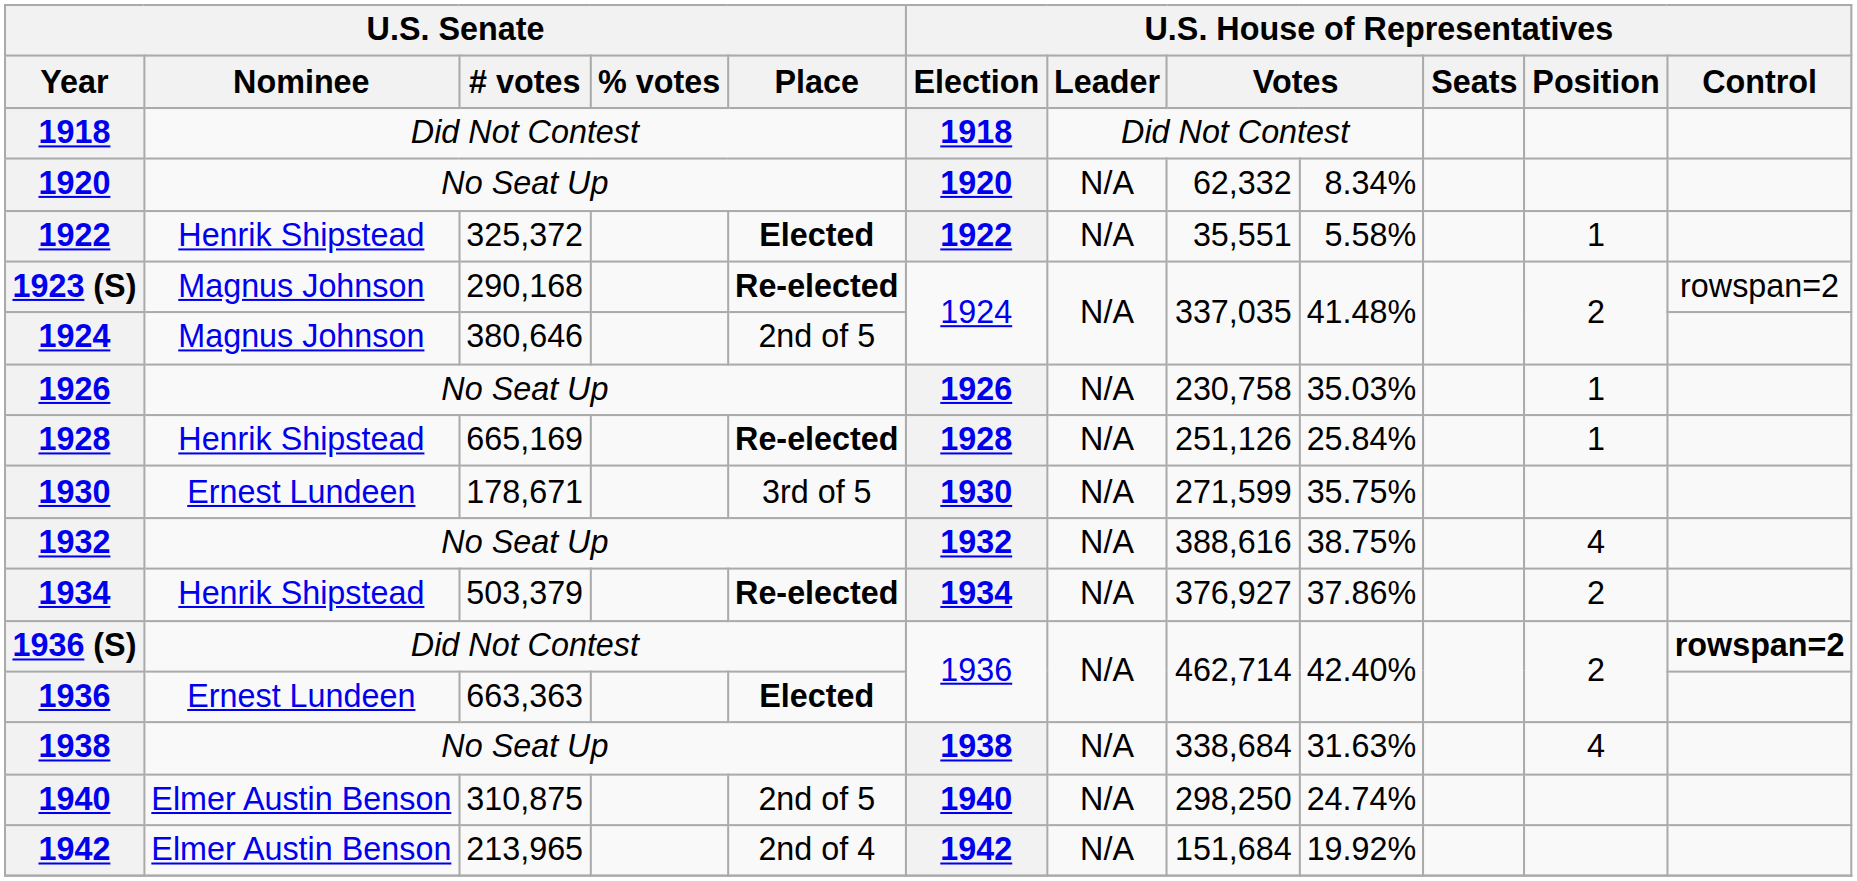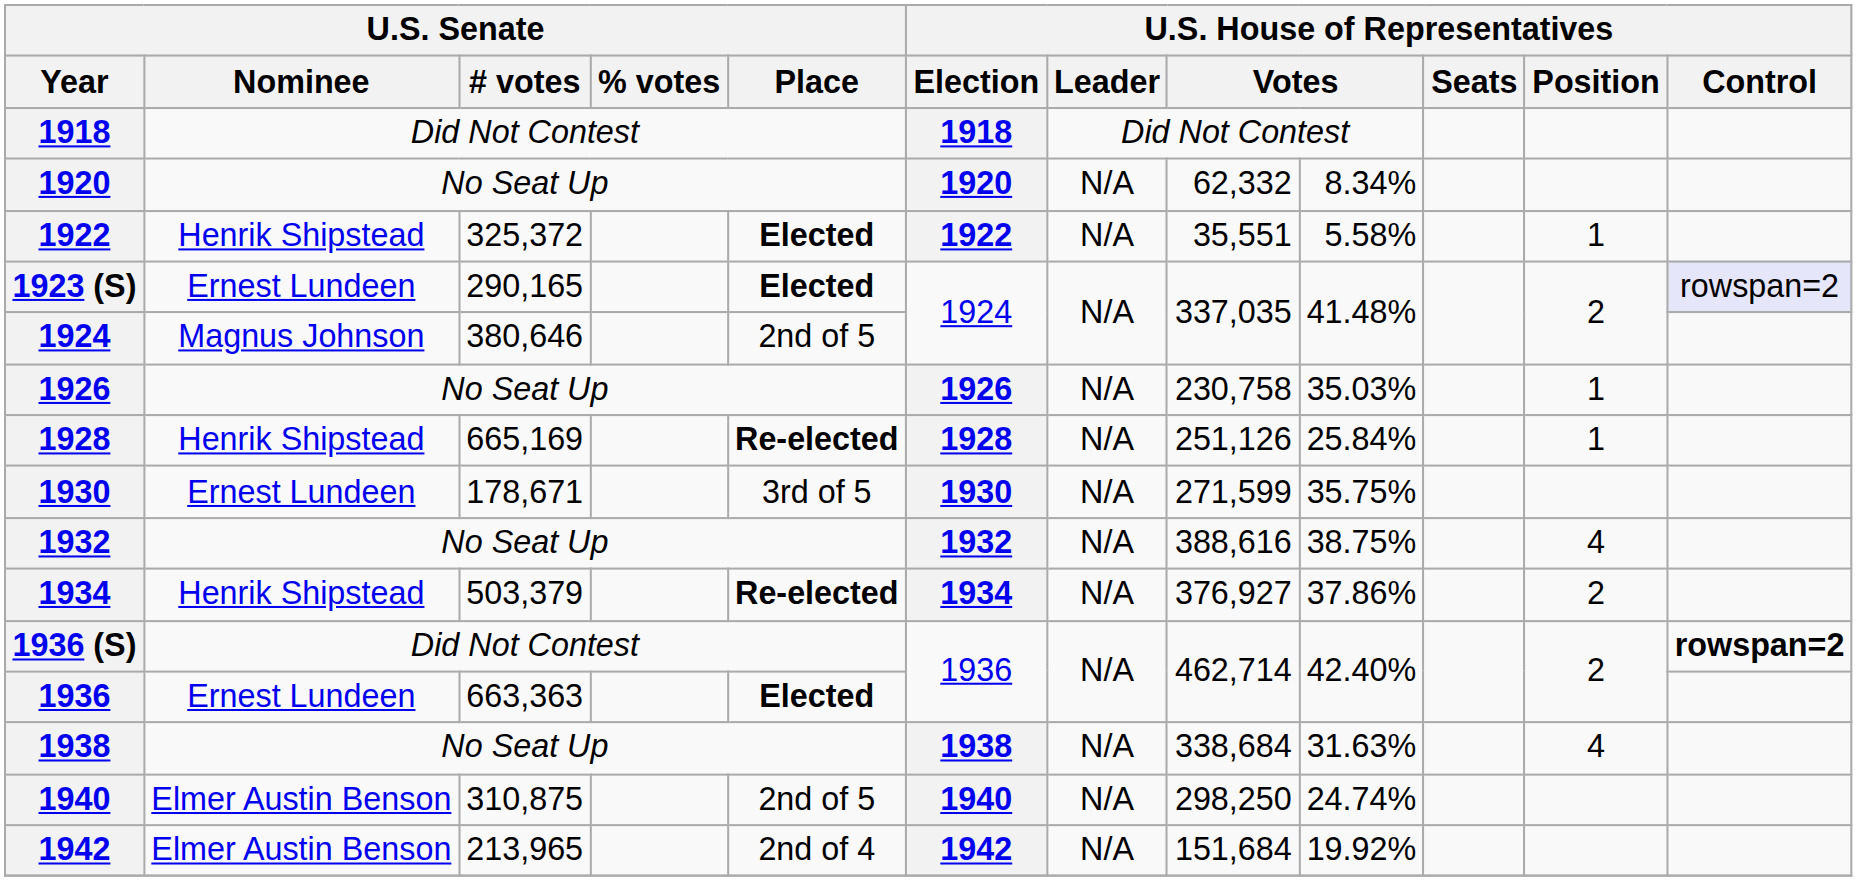(301, 286) Magnus Johnson -> (301, 286) Ernest Lundeen
(525, 286) 290,168 -> (525, 286) 290,165
(817, 286) Re-elected -> (817, 286) Elected
(1760, 286) no background -> (1760, 286) lavender background
